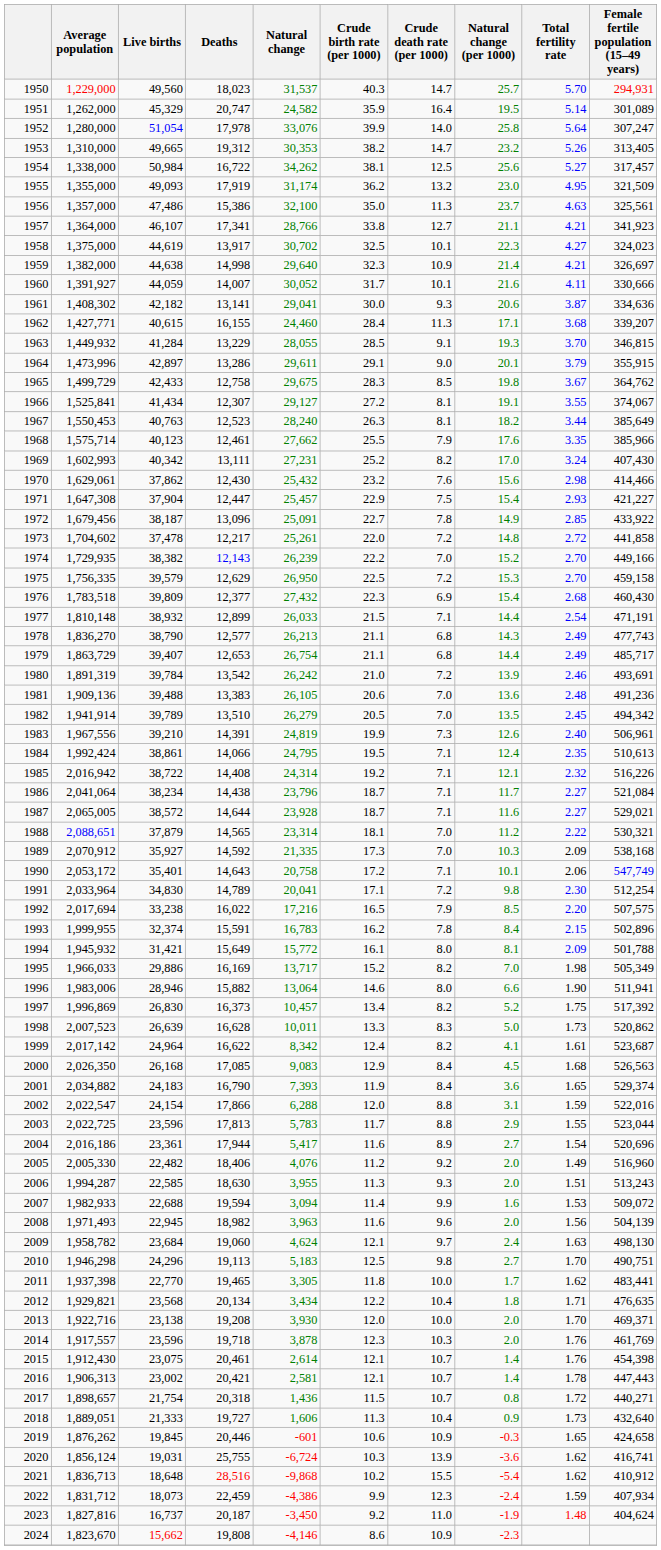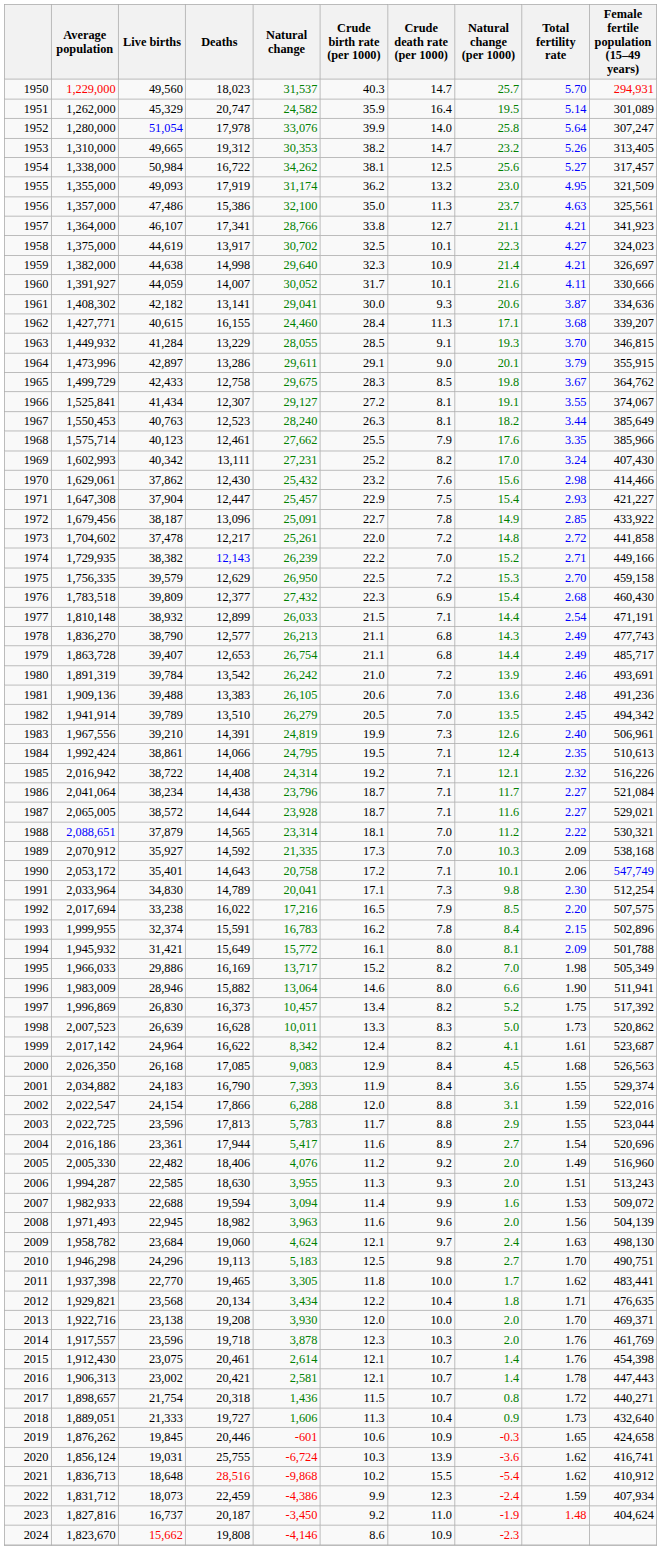(576, 558) 2.70 -> (576, 558) 2.71
(91, 655) 1,863,729 -> (91, 655) 1,863,728
(444, 890) 7.2 -> (444, 890) 7.3
(91, 988) 1,983,006 -> (91, 988) 1,983,009
(576, 1085) 1.65 -> (576, 1085) 1.55
